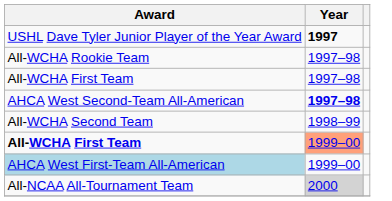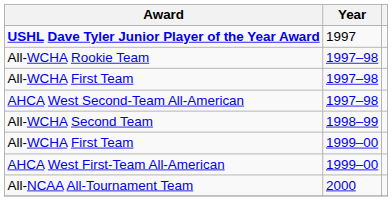(155, 36) normal -> (164, 36) bold
(323, 36) bold -> (341, 36) normal
(334, 100) bold -> (352, 100) normal
(74, 143) bold -> (70, 143) normal
(334, 143) lightsalmon background -> (352, 143) no background
(116, 164) lightblue background -> (116, 164) no background
(323, 185) lightgrey background -> (341, 185) no background
